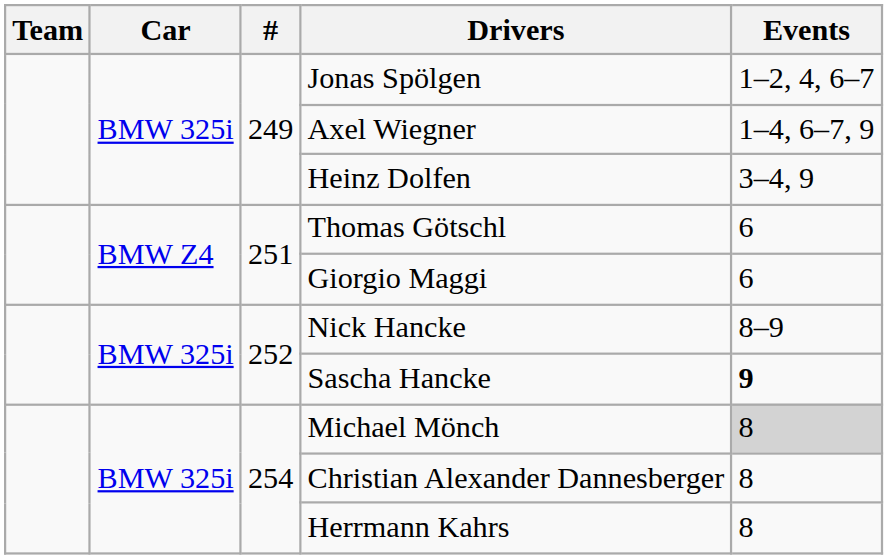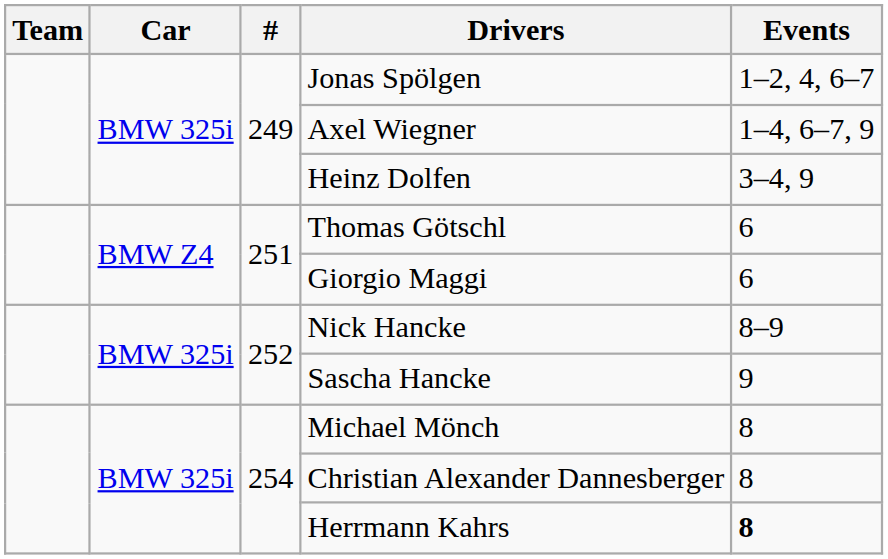(746, 377) bold -> (746, 377) normal
(746, 427) lightgrey background -> (746, 427) no background
(746, 527) normal -> (746, 527) bold
